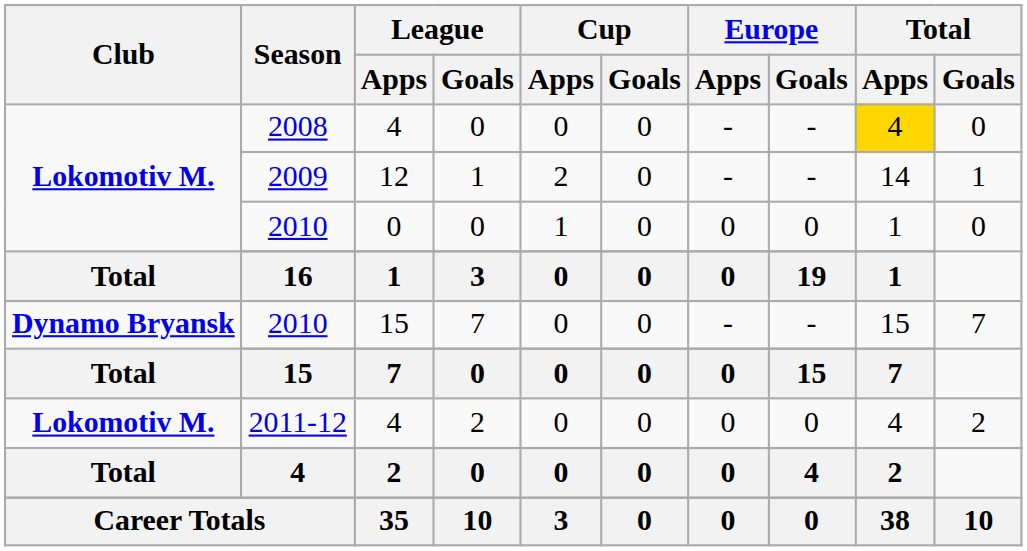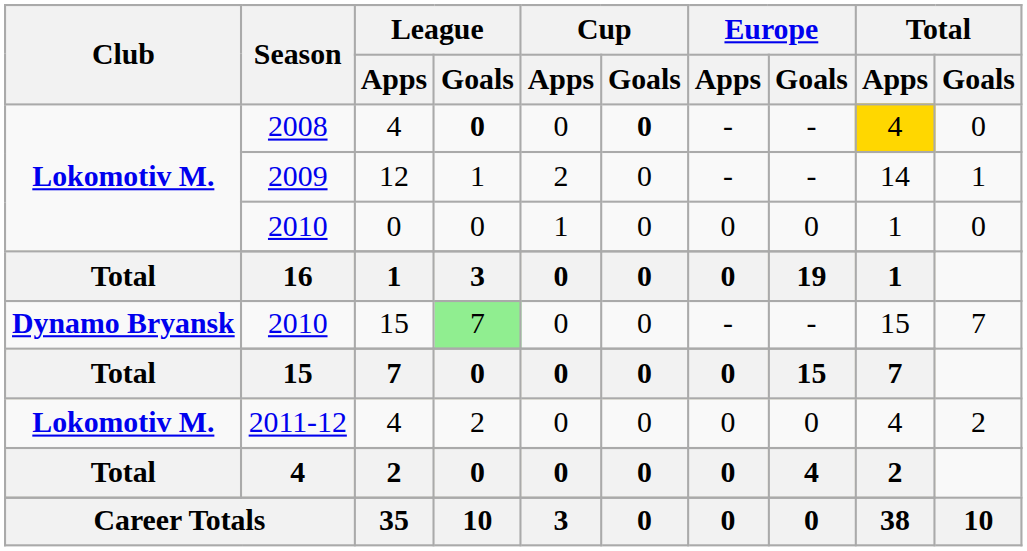(477, 127) normal -> (477, 127) bold
(644, 127) normal -> (644, 127) bold
(477, 324) no background -> (477, 324) lightgreen background
